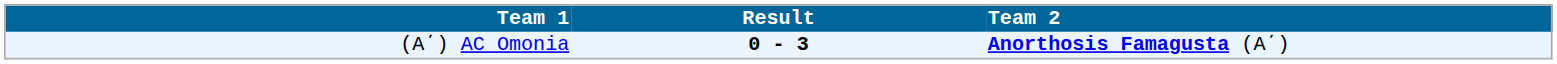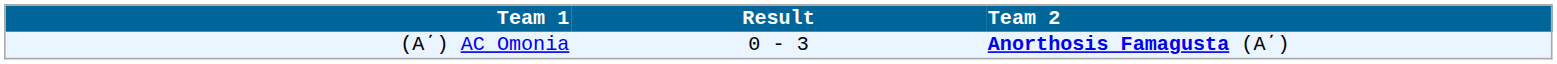(779, 45) bold -> (779, 45) normal
